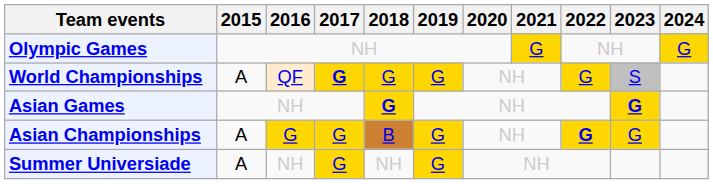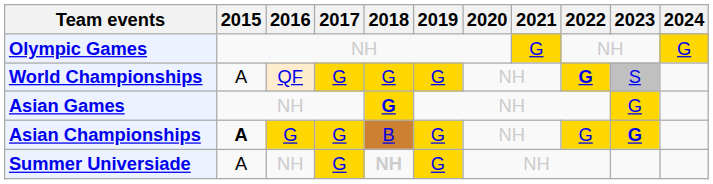(339, 77) bold -> (339, 77) normal
(586, 77) normal -> (586, 77) bold
(635, 106) bold -> (635, 106) normal
(241, 135) normal -> (241, 135) bold
(586, 135) bold -> (586, 135) normal
(635, 135) normal -> (635, 135) bold
(389, 164) normal -> (389, 164) bold
